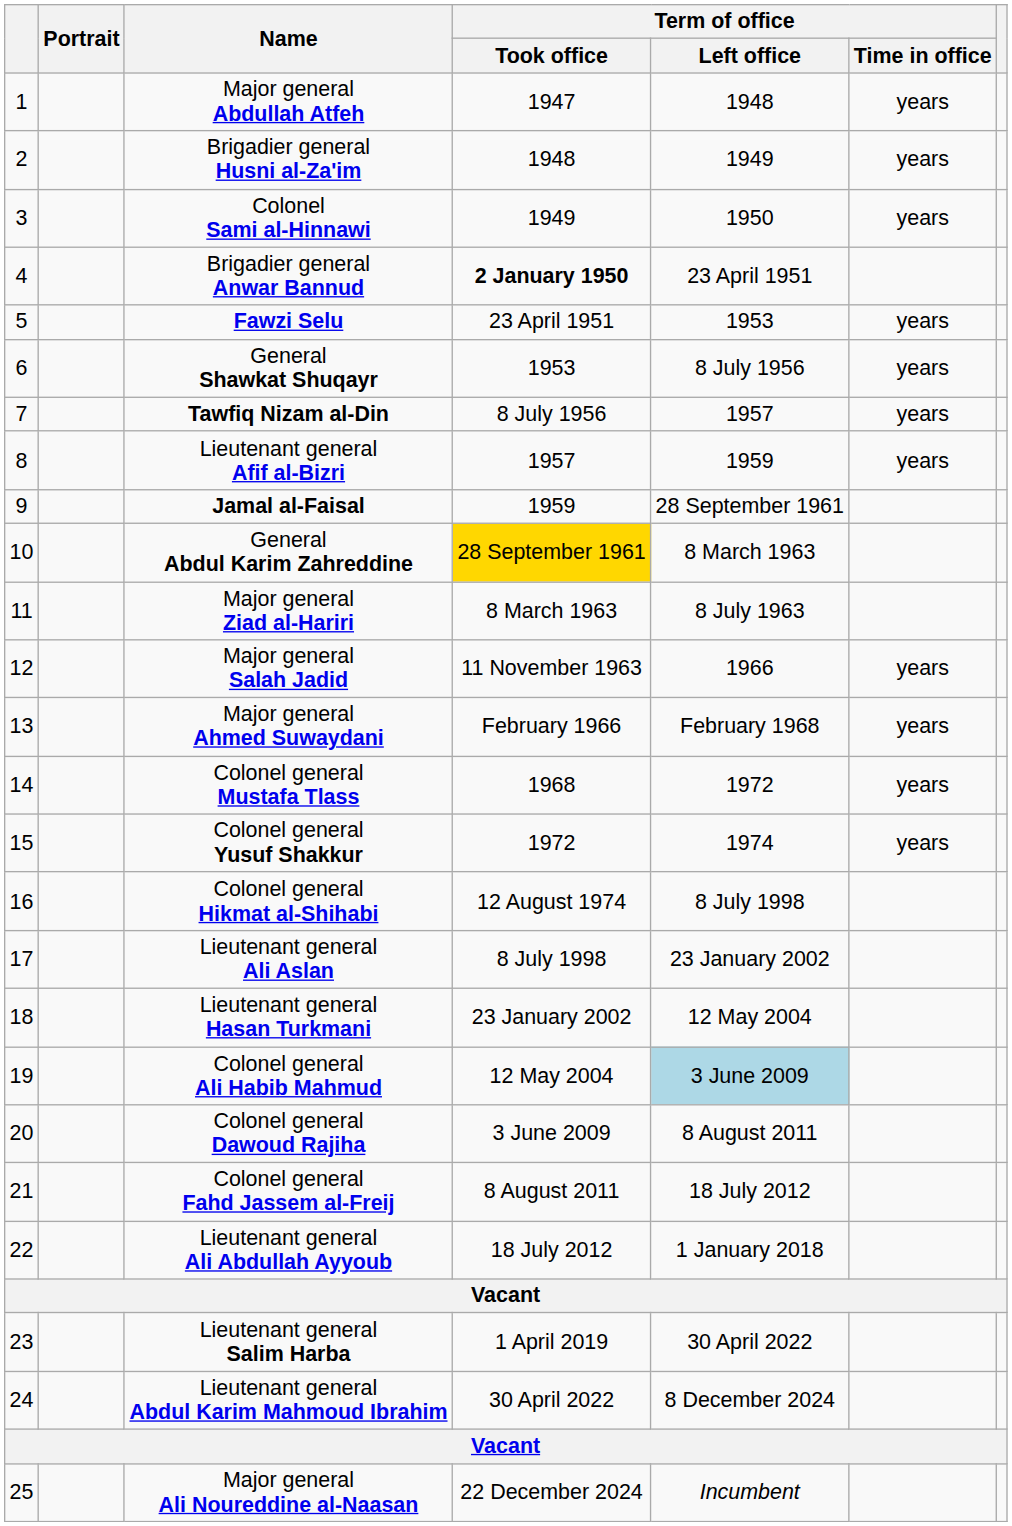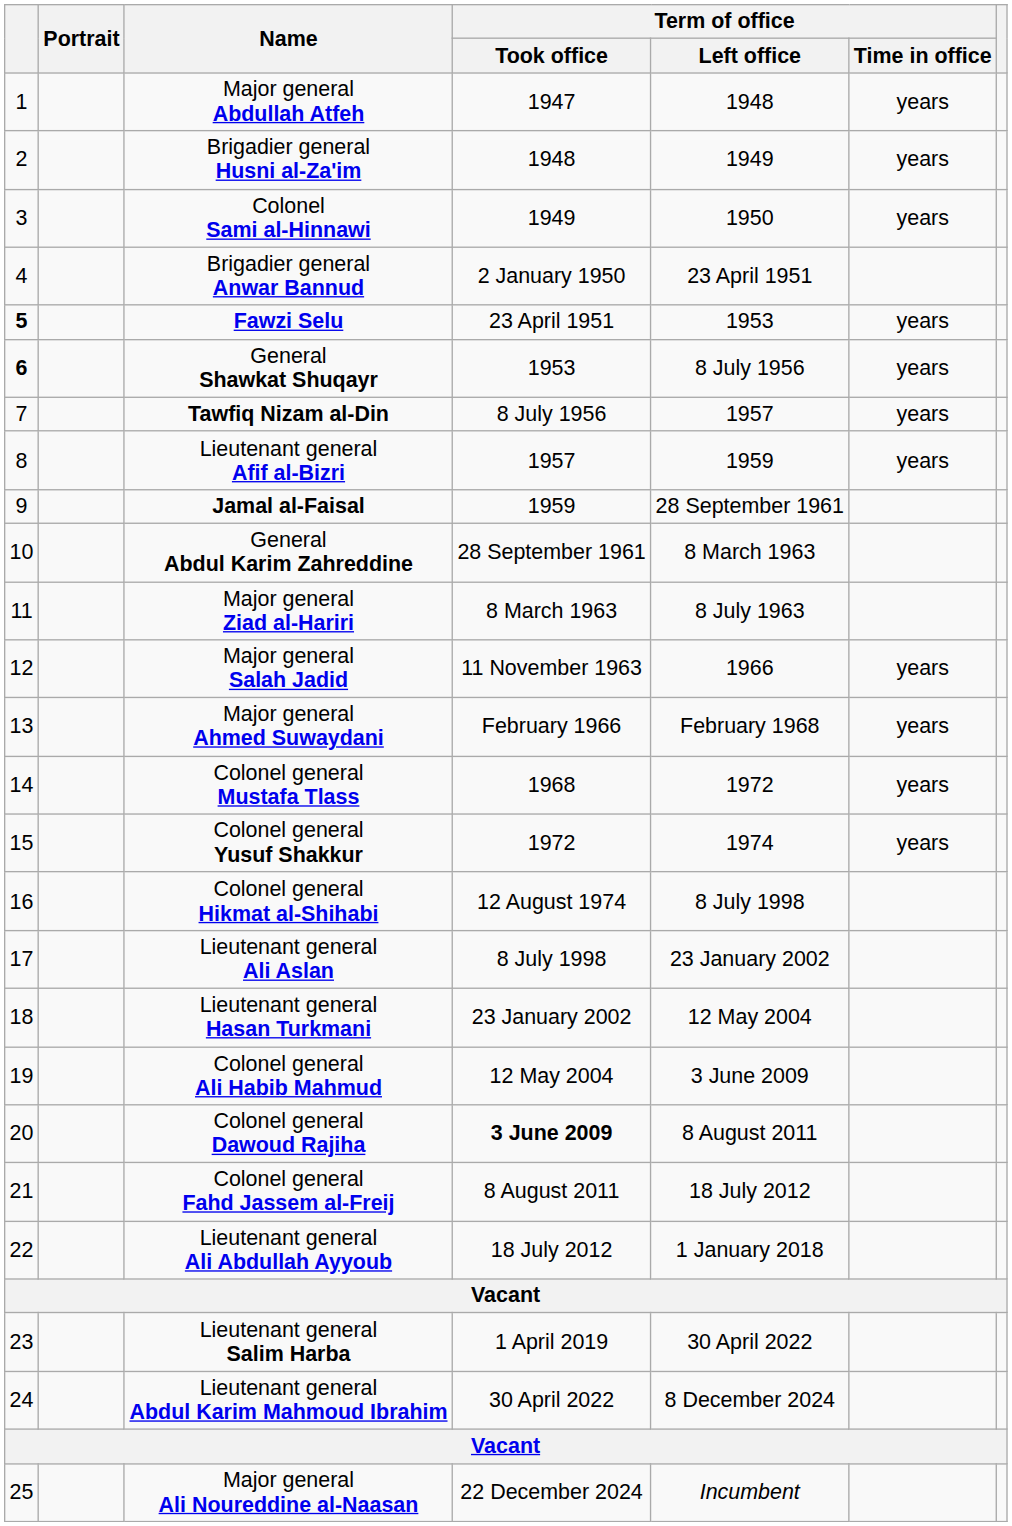(552, 275) bold -> (552, 275) normal
(22, 321) normal -> (22, 321) bold
(22, 368) normal -> (22, 368) bold
(552, 552) gold background -> (552, 552) no background
(750, 1075) lightblue background -> (750, 1075) no background
(552, 1133) normal -> (552, 1133) bold
